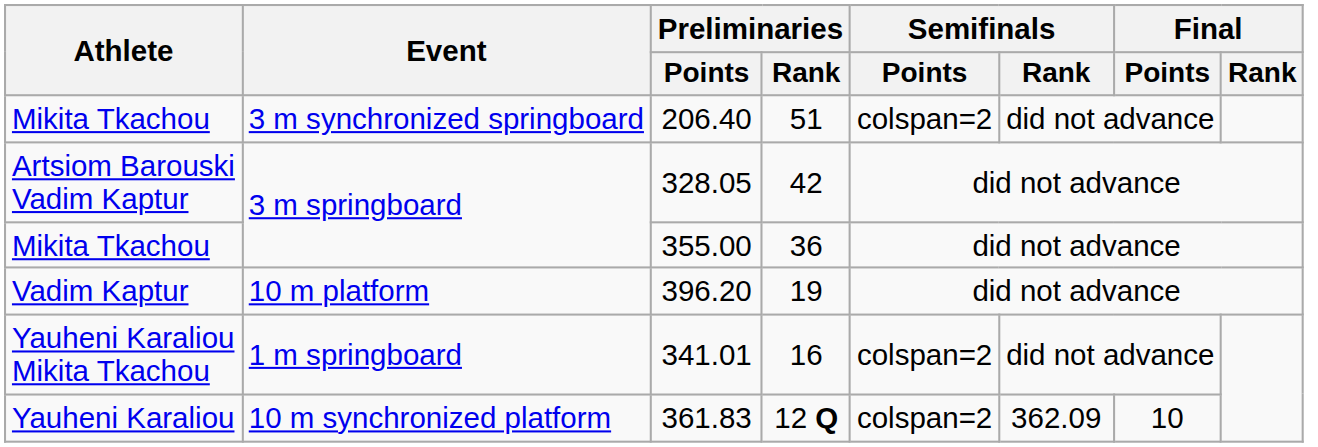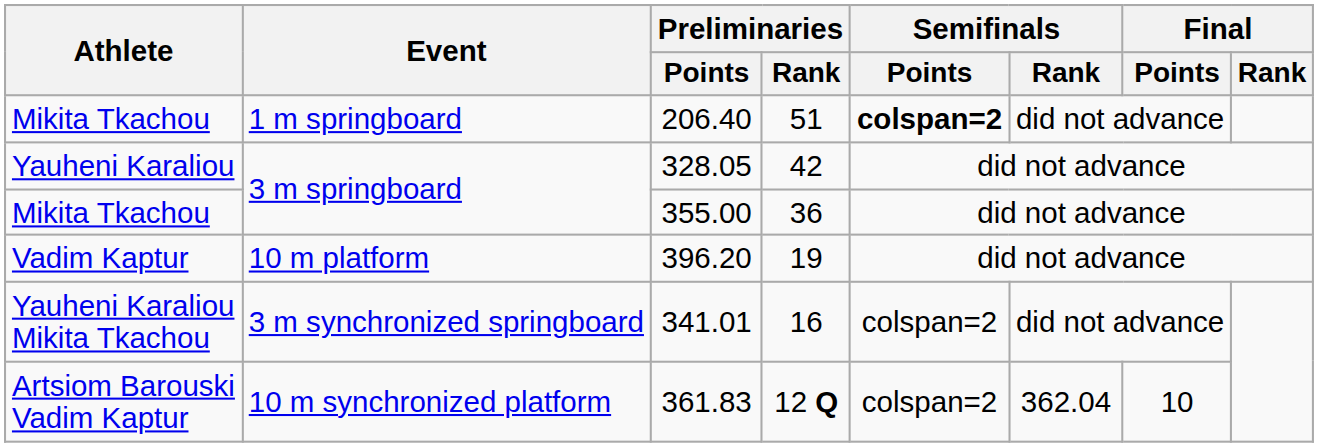(446, 119) 3 m synchronized springboard -> (355, 119) 1 m springboard
(925, 119) normal -> (930, 119) bold
(123, 182) Artsiom Barouski Vadim Kaptur -> (123, 166) Yauheni Karaliou
(355, 355) 1 m springboard -> (446, 322) 3 m synchronized springboard
(123, 418) Yauheni Karaliou -> (123, 402) Artsiom Barouski Vadim Kaptur
(1056, 418) 362.09 -> (1066, 402) 362.04
